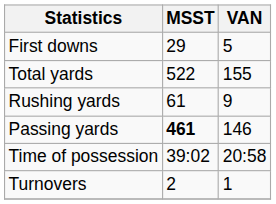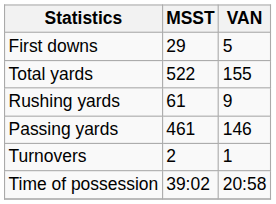(181, 129) bold -> (181, 129) normal
rows swapped: (47, 184) <-> (83, 157)
